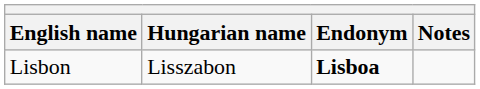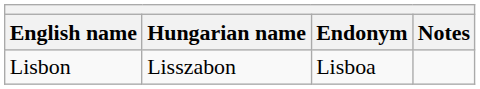(348, 66) bold -> (346, 66) normal
